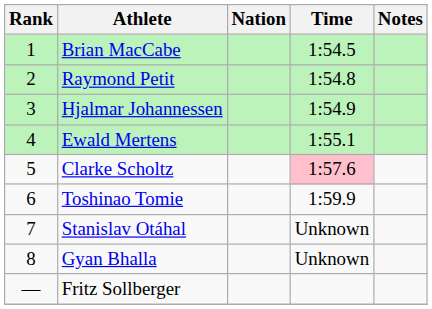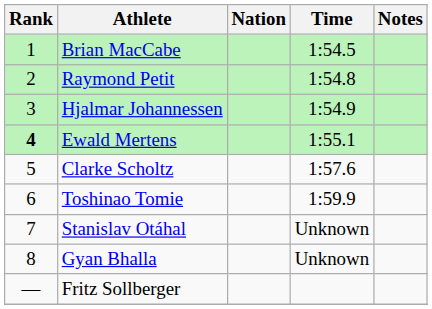(31, 139) normal -> (31, 139) bold
(332, 169) pink background -> (332, 169) no background
